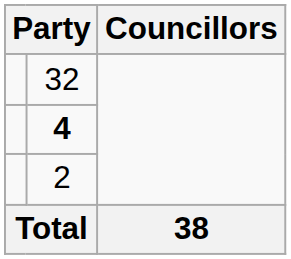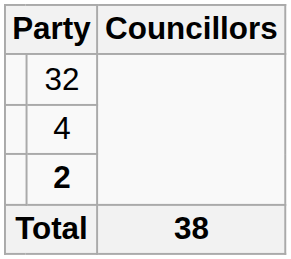(62, 128) bold -> (62, 128) normal
(62, 178) normal -> (62, 178) bold
